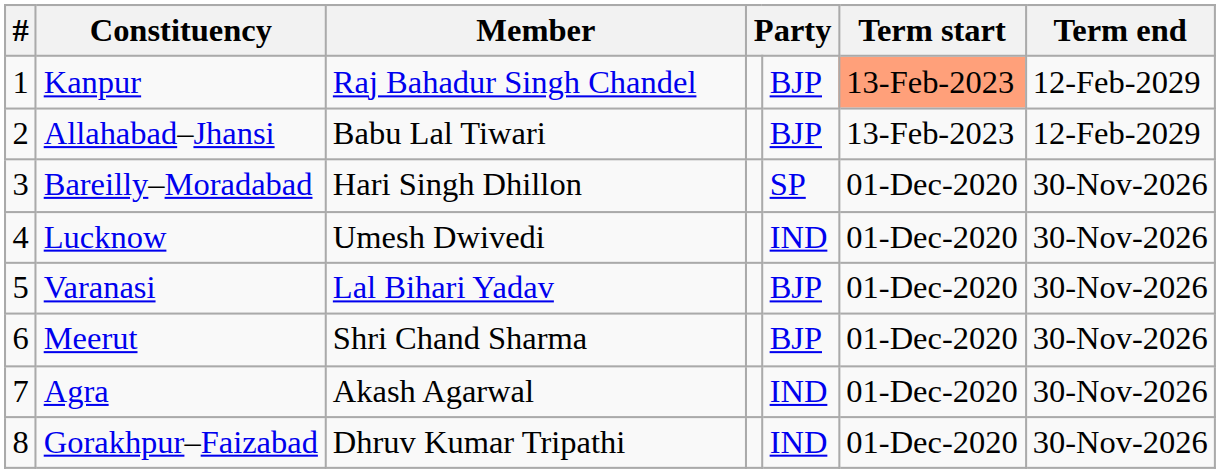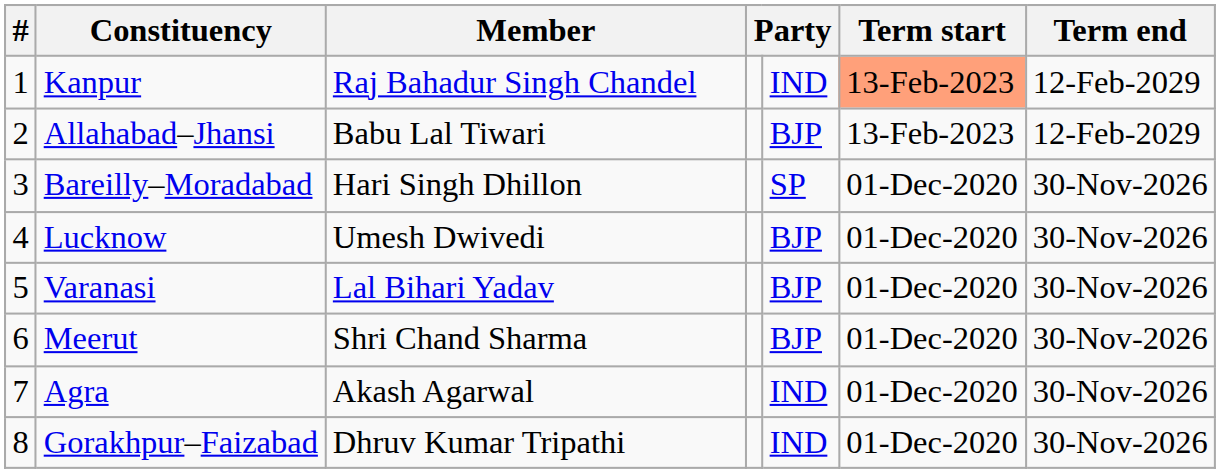(796, 81) BJP -> (798, 81) IND
(798, 236) IND -> (796, 236) BJP
